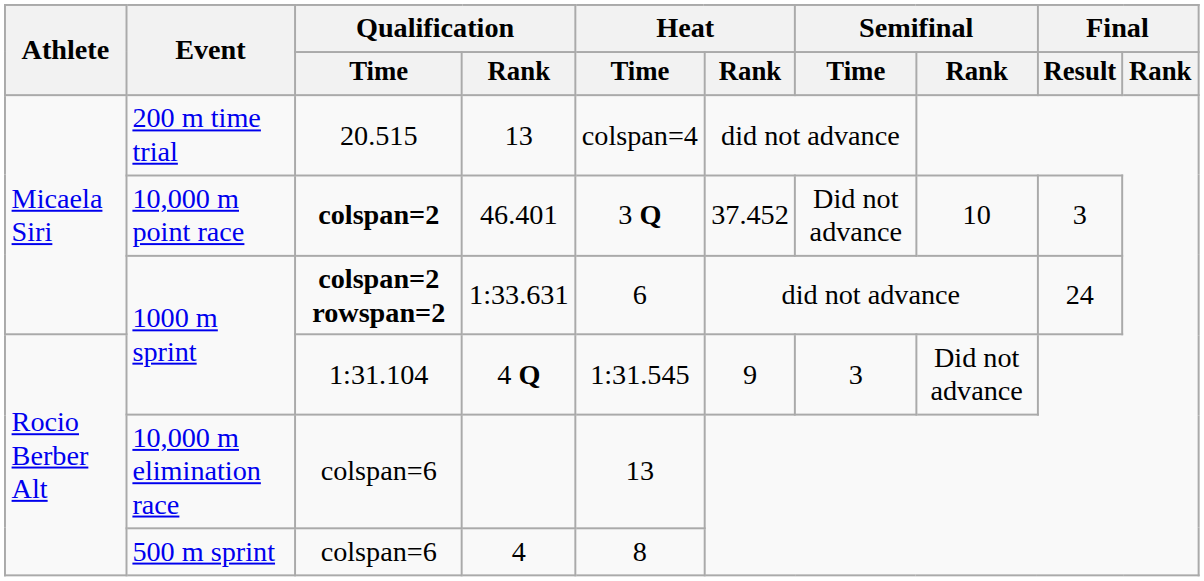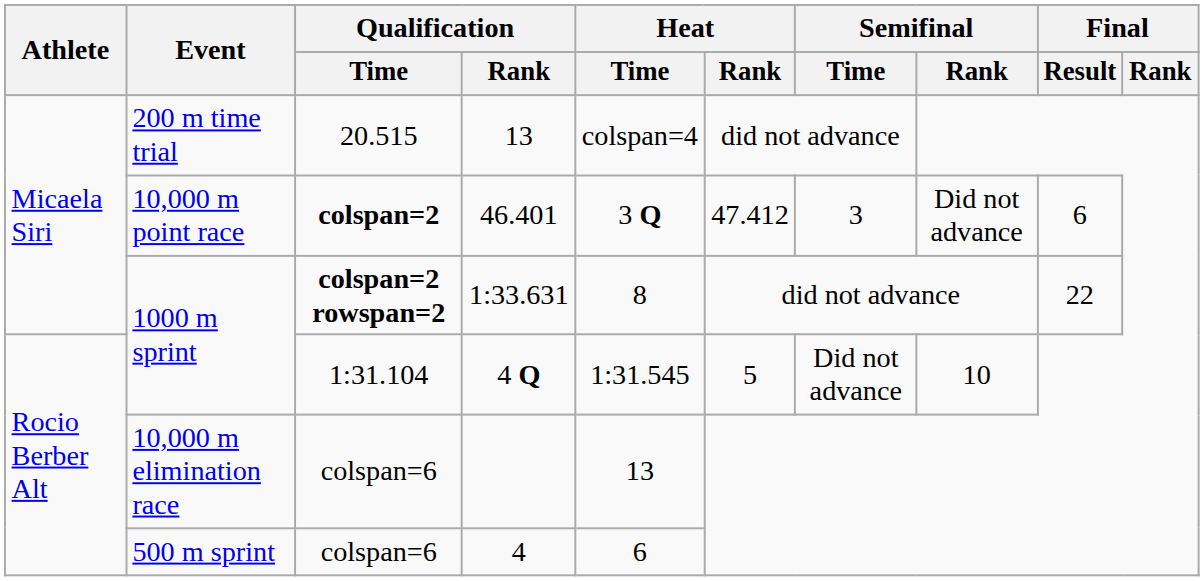(750, 215) 37.452 -> (750, 215) 47.412
(856, 215) Did not advance -> (856, 215) 3
(977, 215) 10 -> (977, 215) Did not advance
(1080, 215) 3 -> (1080, 215) 6
(640, 295) 6 -> (640, 295) 8
(1080, 295) 24 -> (1080, 295) 22
(750, 375) 9 -> (750, 375) 5
(856, 375) 3 -> (856, 375) Did not advance
(977, 375) Did not advance -> (977, 375) 10
(640, 551) 8 -> (640, 551) 6
